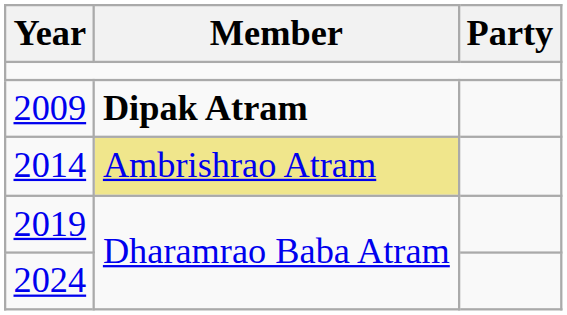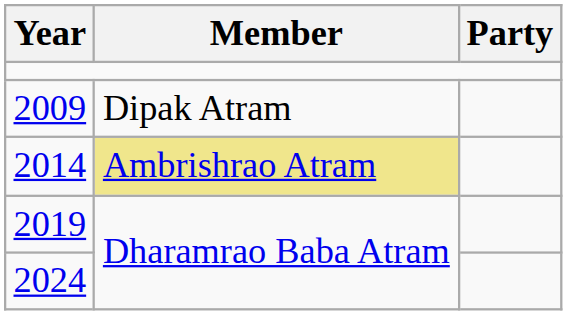(205, 107) bold -> (197, 107) normal
